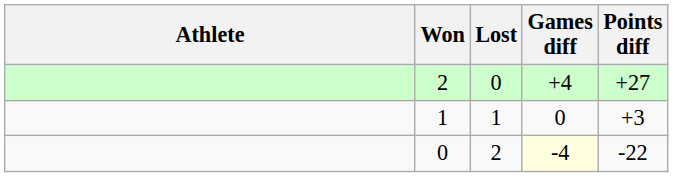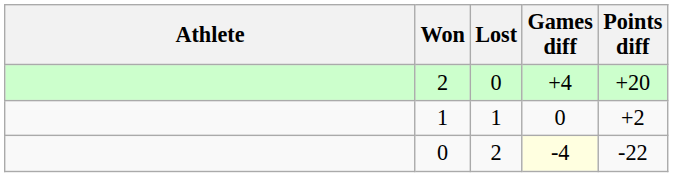(633, 82) +27 -> (633, 82) +20
(633, 117) +3 -> (633, 117) +2
